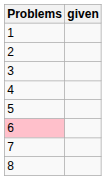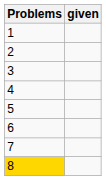(10, 128) pink background -> (10, 128) no background
(10, 166) no background -> (10, 166) gold background
